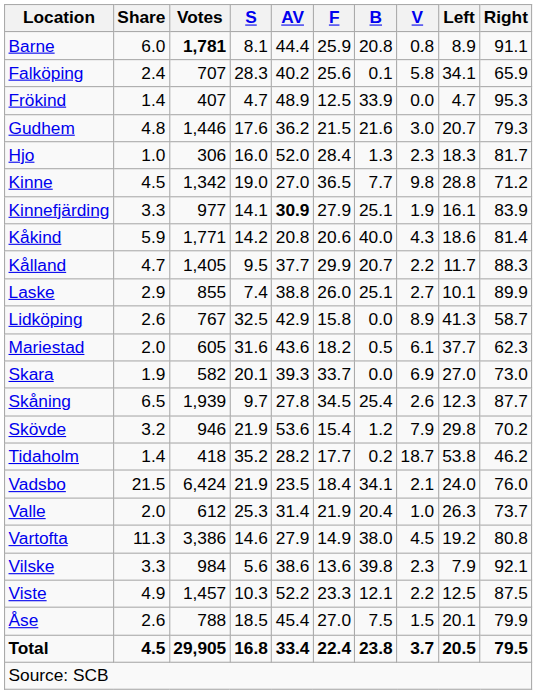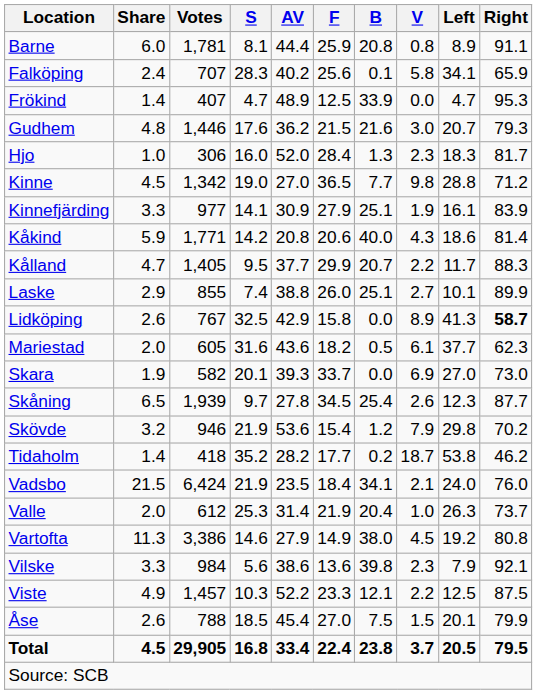(205, 45) bold -> (205, 45) normal
(293, 210) bold -> (293, 210) normal
(511, 319) normal -> (511, 319) bold
